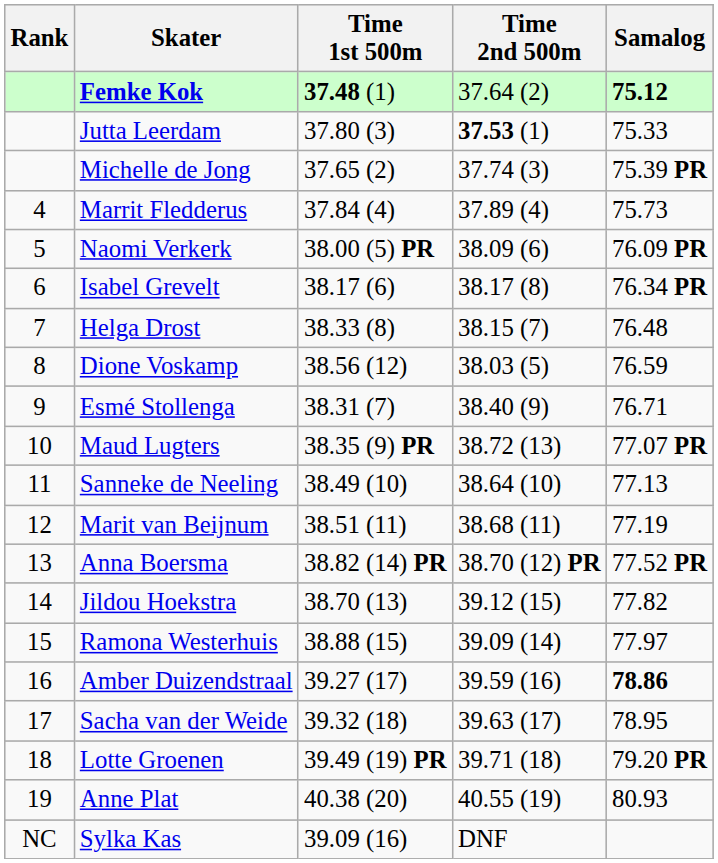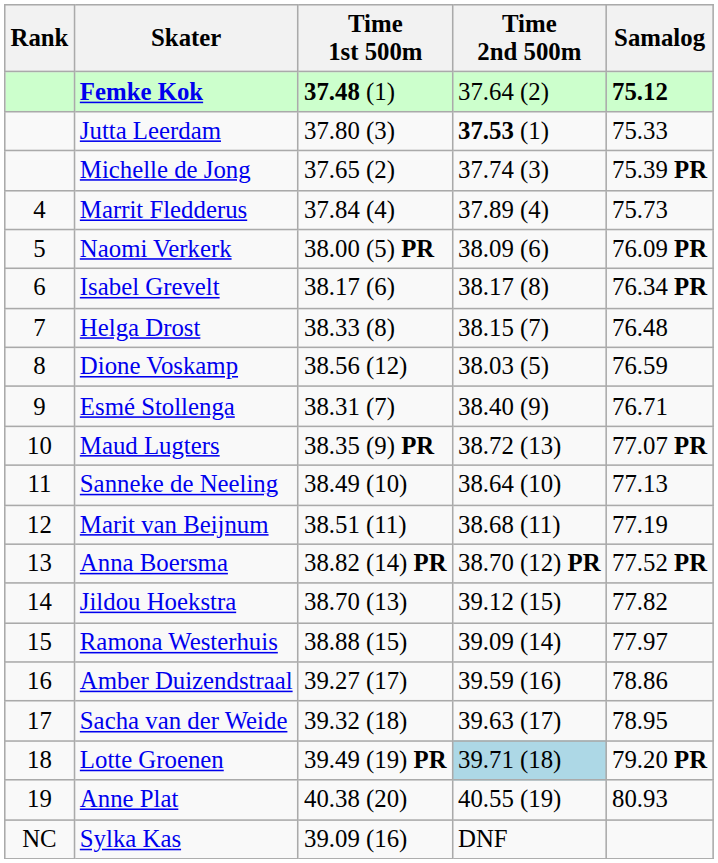(640, 681) bold -> (640, 681) normal
(510, 760) no background -> (510, 760) lightblue background
